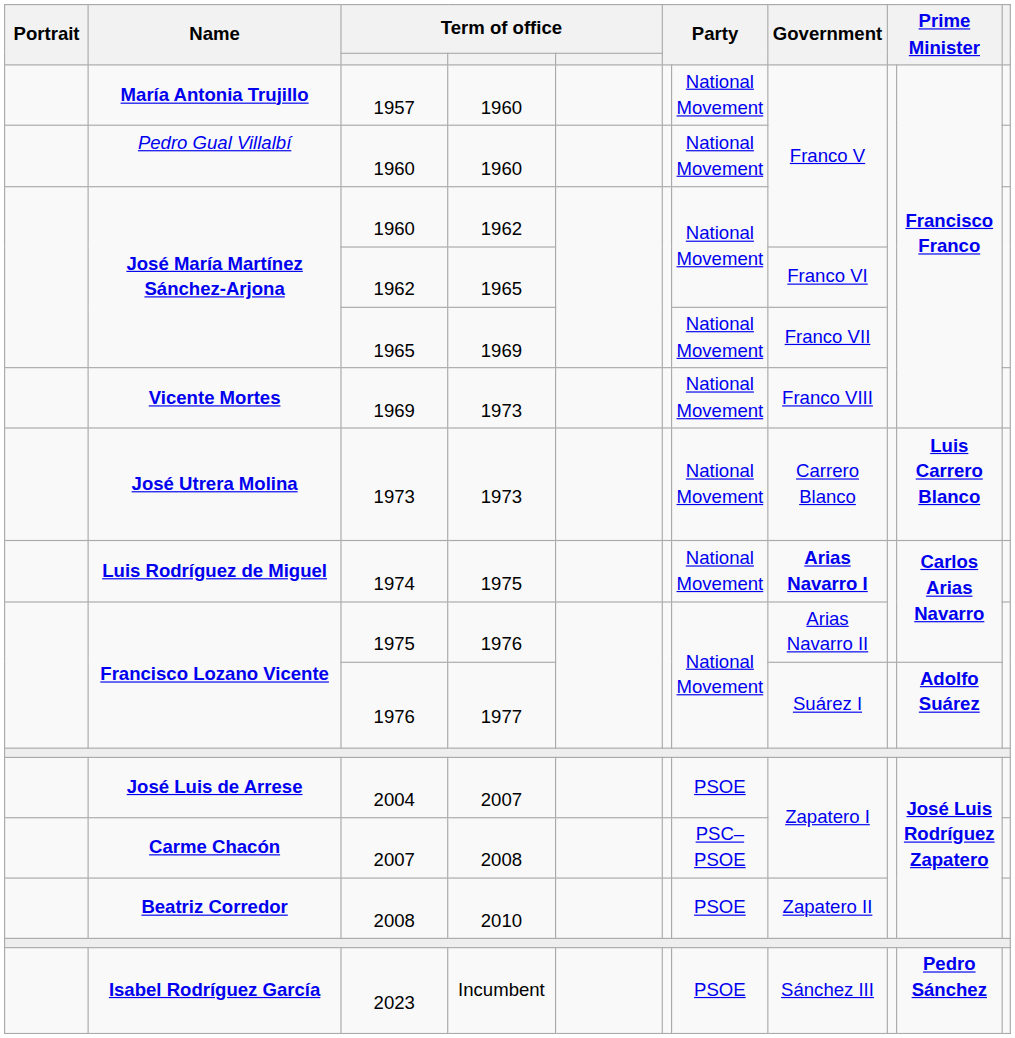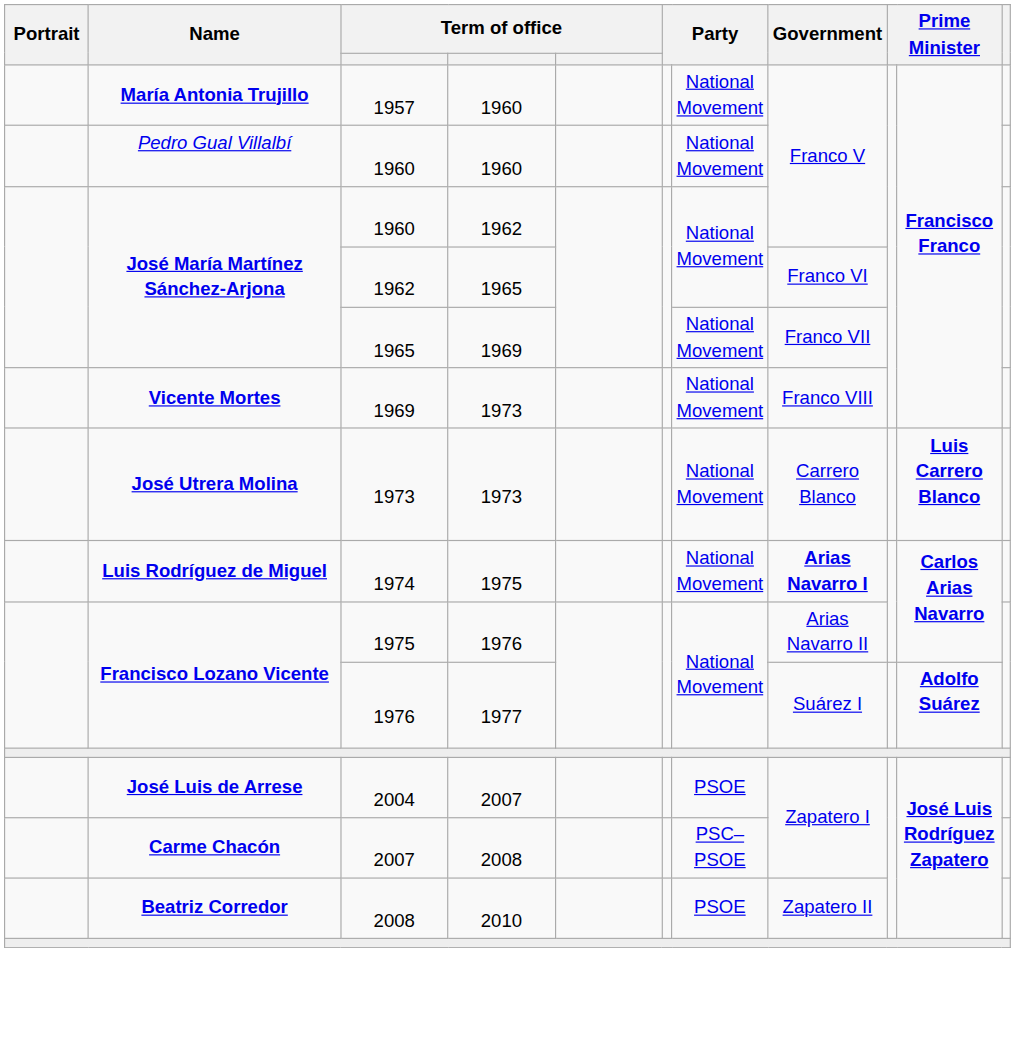- row: (394, 1003)
